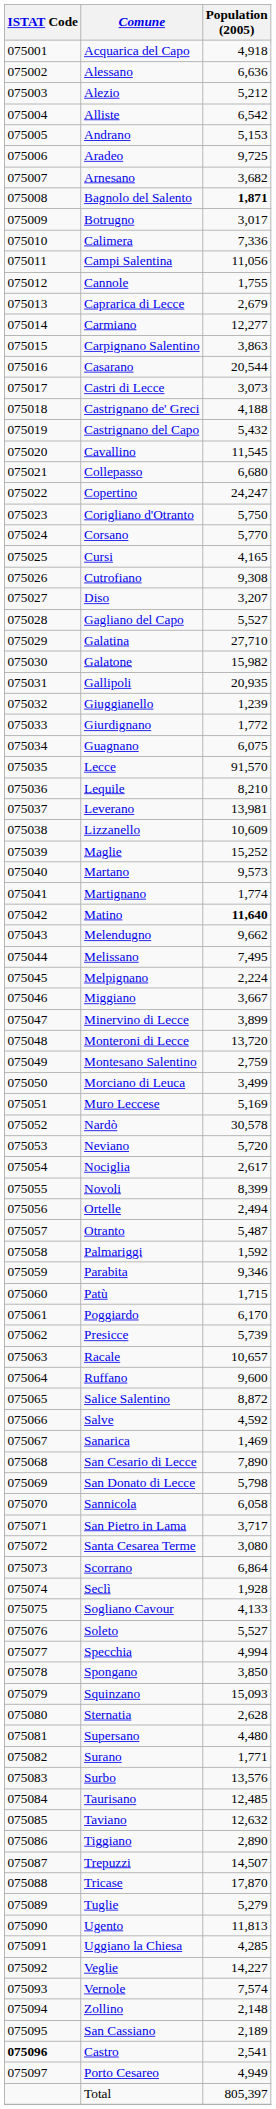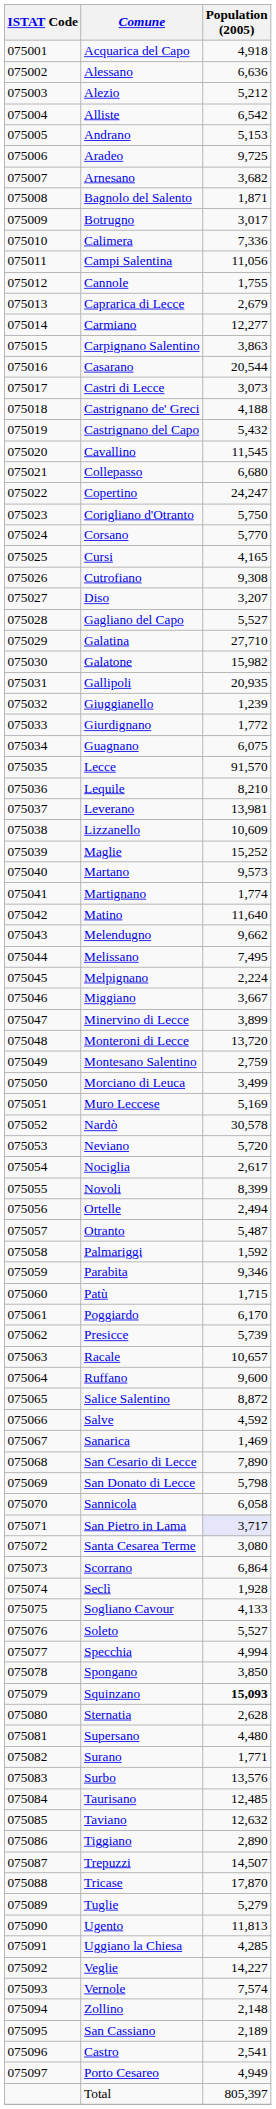(253, 198) bold -> (253, 198) normal
(250, 914) bold -> (250, 914) normal
(253, 1525) no background -> (253, 1525) lavender background
(249, 1693) normal -> (249, 1693) bold
(27, 2051) bold -> (27, 2051) normal
